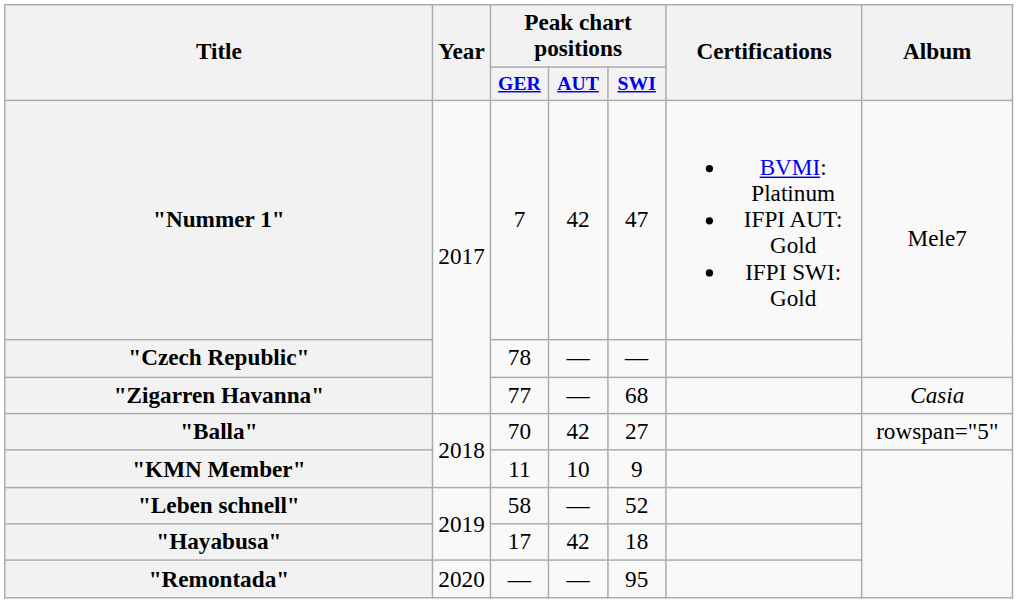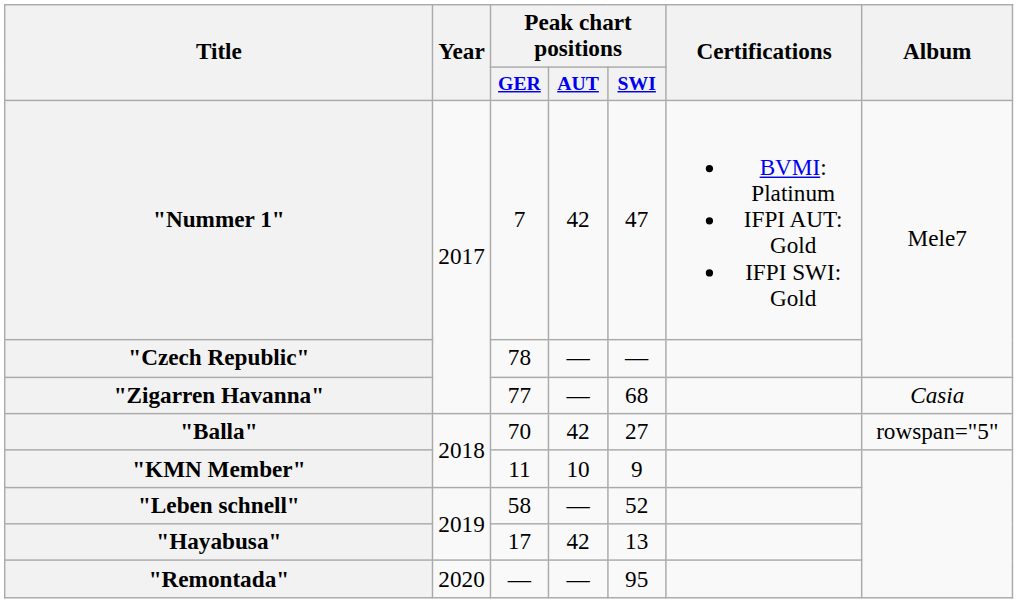(637, 542) 18 -> (637, 542) 13
